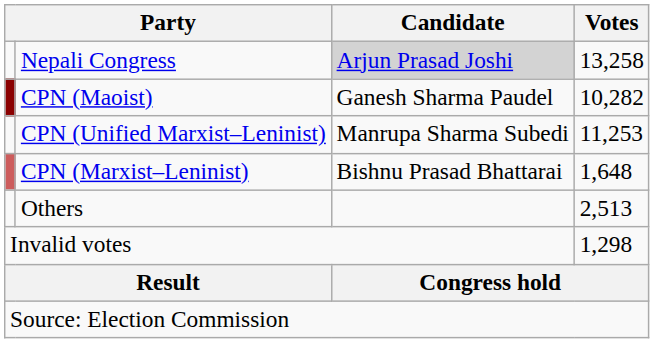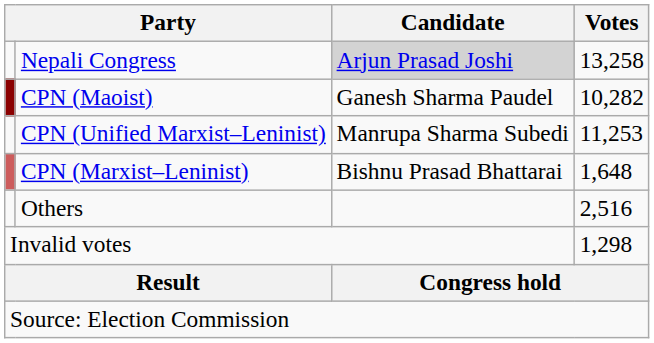(606, 208) 2,513 -> (606, 208) 2,516
